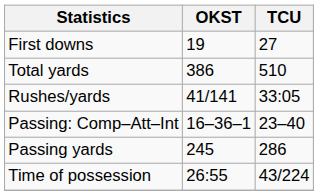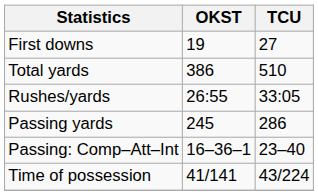(212, 97) 41/141 -> (207, 97) 26:55
rows swapped: (61, 150) <-> (93, 123)
(207, 176) 26:55 -> (212, 176) 41/141
